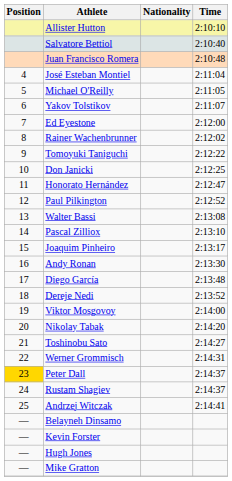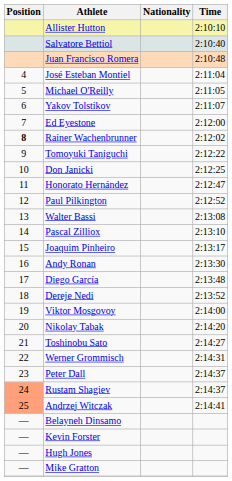(24, 138) normal -> (24, 138) bold
(24, 374) gold background -> (24, 374) no background
(24, 389) no background -> (24, 389) lightsalmon background
(24, 405) no background -> (24, 405) lightsalmon background
